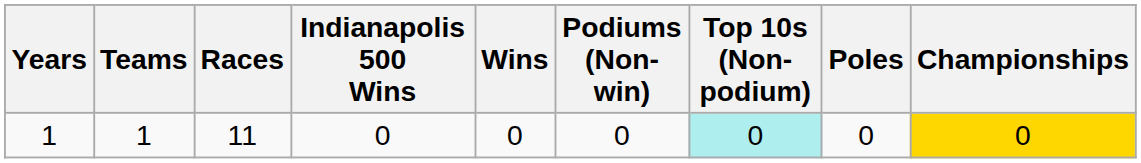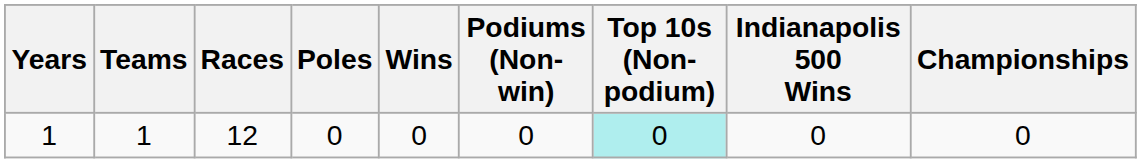columns swapped: (866, 59) <-> (383, 59)
(242, 135) 11 -> (242, 135) 12
(1023, 135) gold background -> (1023, 135) no background
